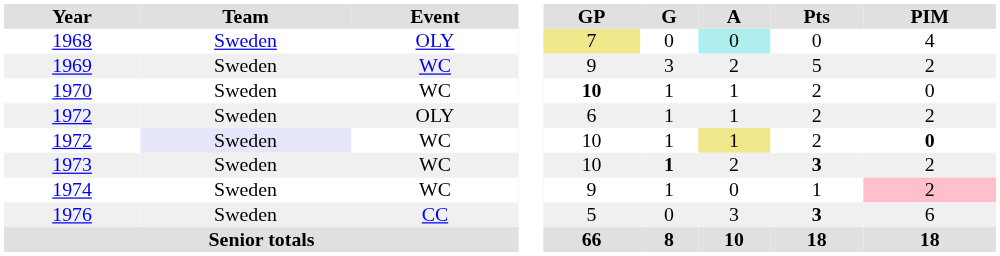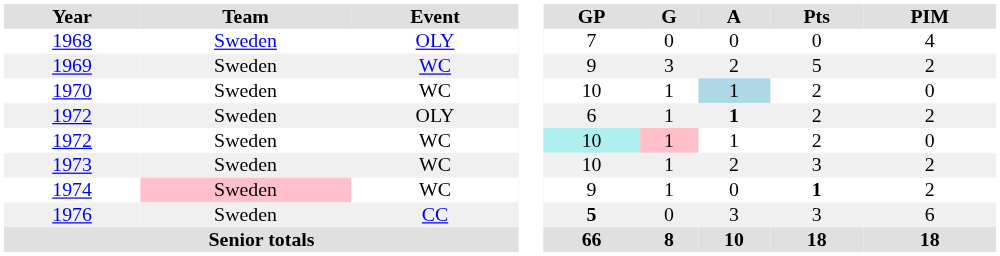(592, 41) khaki background -> (592, 41) no background
(734, 41) paleturquoise background -> (734, 41) no background
(592, 90) bold -> (592, 90) normal
(734, 90) no background -> (734, 90) lightblue background
(734, 115) normal -> (734, 115) bold
(246, 140) lavender background -> (246, 140) no background
(592, 140) no background -> (592, 140) paleturquoise background
(669, 140) no background -> (669, 140) pink background
(734, 140) khaki background -> (734, 140) no background
(930, 140) bold -> (930, 140) normal
(669, 165) bold -> (669, 165) normal
(817, 165) bold -> (817, 165) normal
(246, 189) no background -> (246, 189) pink background
(817, 189) normal -> (817, 189) bold
(930, 189) pink background -> (930, 189) no background
(592, 214) normal -> (592, 214) bold
(817, 214) bold -> (817, 214) normal
